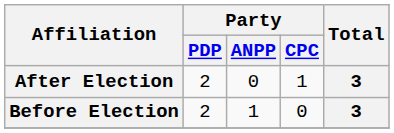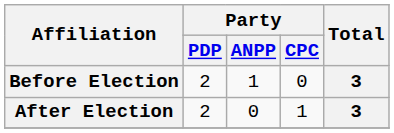rows swapped: (94, 112) <-> (94, 82)
